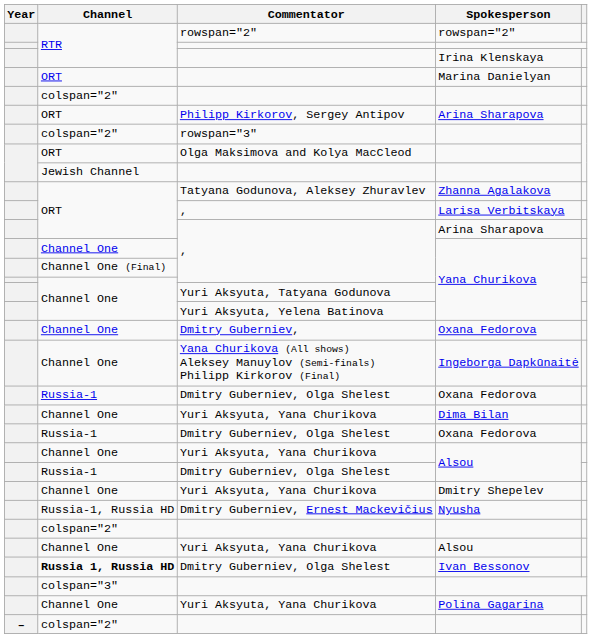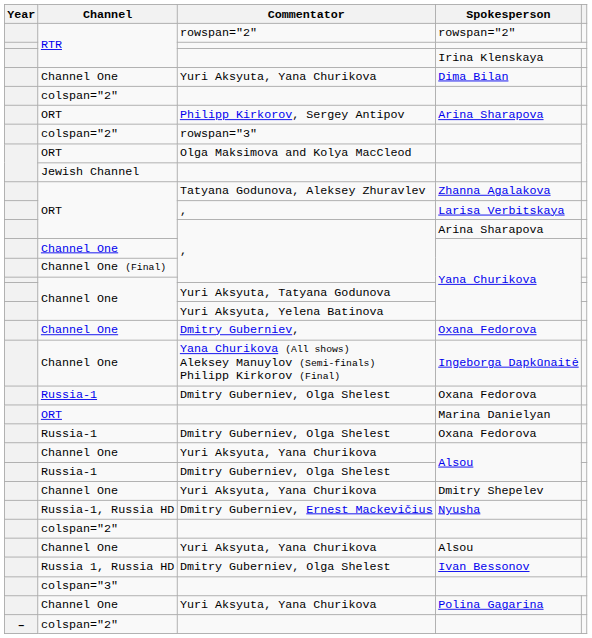rows swapped: (306, 77) <-> (278, 414)
(108, 567) bold -> (108, 567) normal
